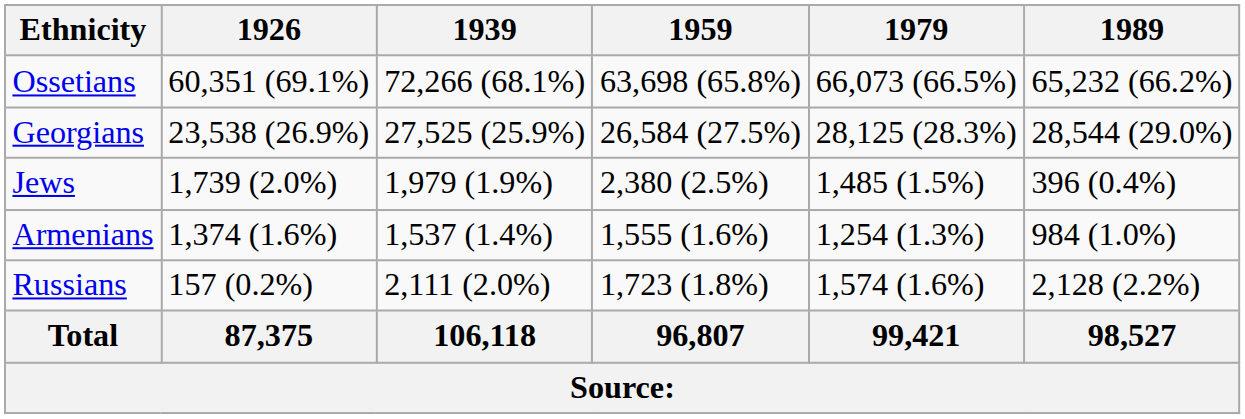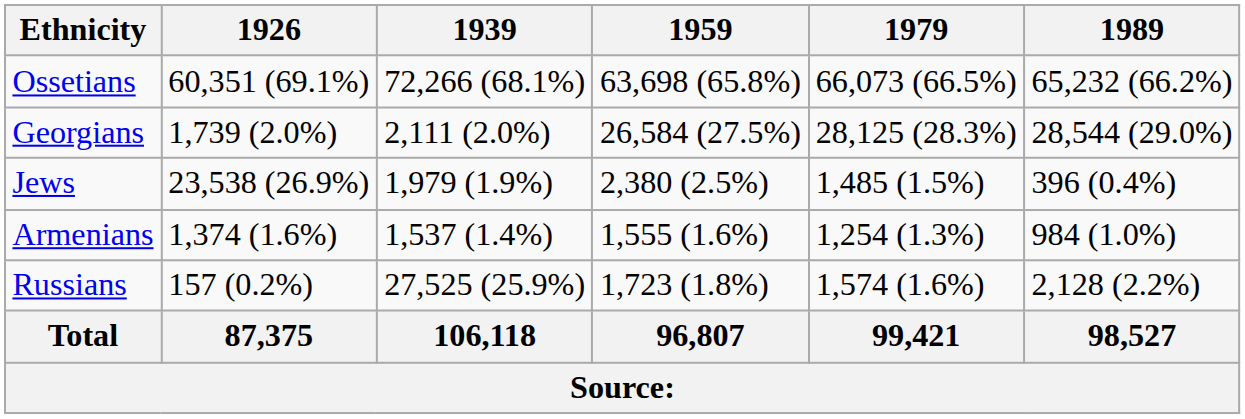(269, 132) 23,538 (26.9%) -> (253, 132) 1,739 (2.0%)
(485, 132) 27,525 (25.9%) -> (467, 132) 2,111 (2.0%)
(253, 183) 1,739 (2.0%) -> (269, 183) 23,538 (26.9%)
(467, 285) 2,111 (2.0%) -> (485, 285) 27,525 (25.9%)
